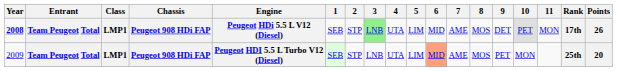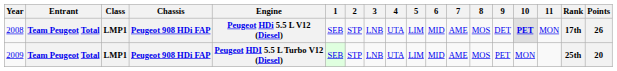(15, 30) bold -> (15, 30) normal
(375, 30) lightgreen background -> (375, 30) no background
(525, 30) normal -> (525, 30) bold
(436, 54) lightsalmon background -> (436, 54) no background
